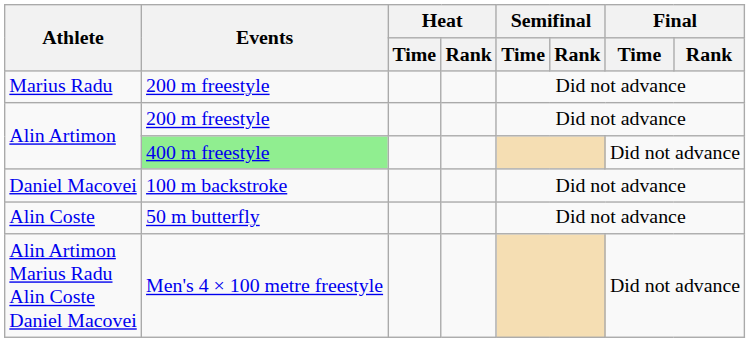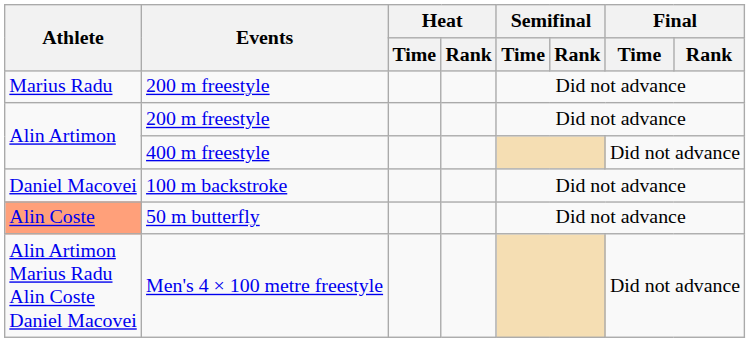(208, 152) lightgreen background -> (208, 152) no background
(52, 217) no background -> (52, 217) lightsalmon background
